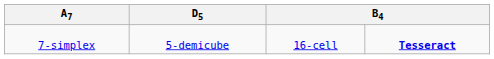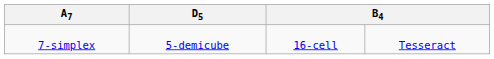(427, 45) bold -> (427, 45) normal
